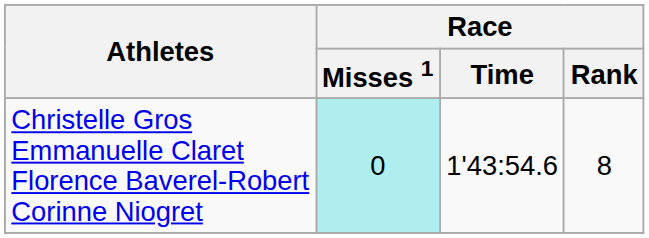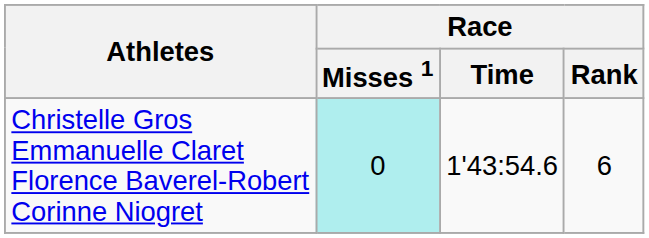(604, 166) 8 -> (604, 166) 6
